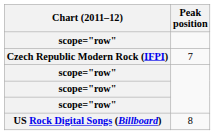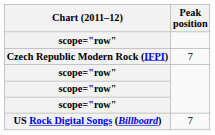(190, 121) 8 -> (190, 121) 7
